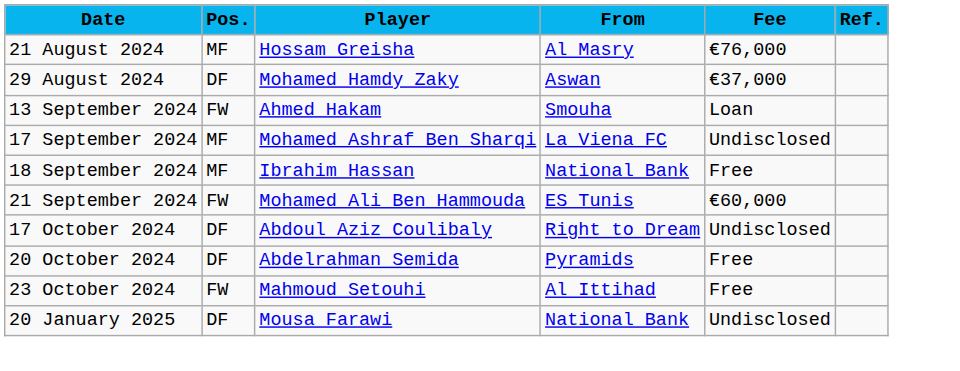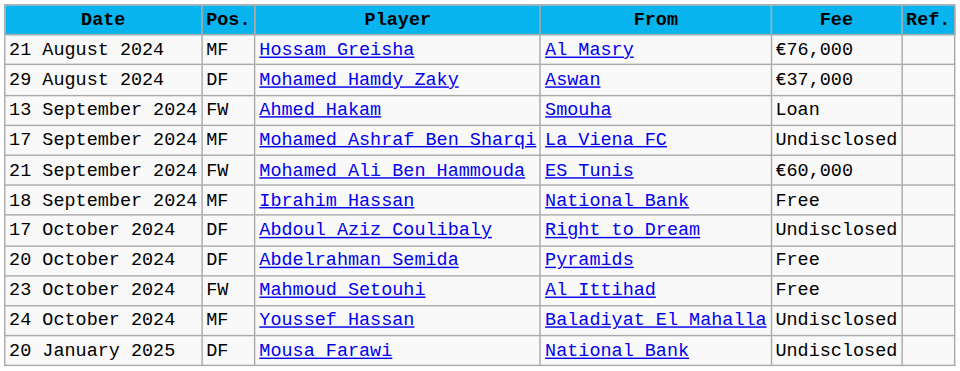rows swapped: (103, 170) <-> (103, 200)
+ row: (92, 321)
